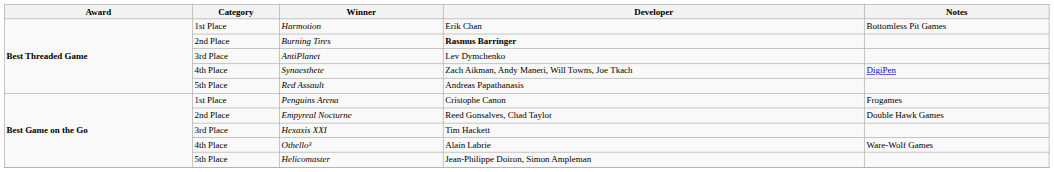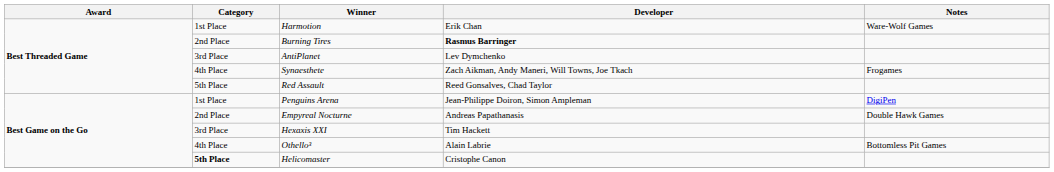(906, 26) Bottomless Pit Games -> (900, 26) Ware-Wolf Games
(881, 70) DigiPen -> (884, 70) Frogames
(484, 85) Andreas Papathanasis -> (499, 85) Reed Gonsalves, Chad Taylor
(475, 100) Cristophe Canon -> (518, 100) Jean-Philippe Doiron, Simon Ampleman
(884, 100) Frogames -> (881, 100) DigiPen
(499, 115) Reed Gonsalves, Chad Taylor -> (484, 115) Andreas Papathanasis
(900, 144) Ware-Wolf Games -> (906, 144) Bottomless Pit Games
(211, 159) normal -> (212, 159) bold
(518, 159) Jean-Philippe Doiron, Simon Ampleman -> (475, 159) Cristophe Canon
